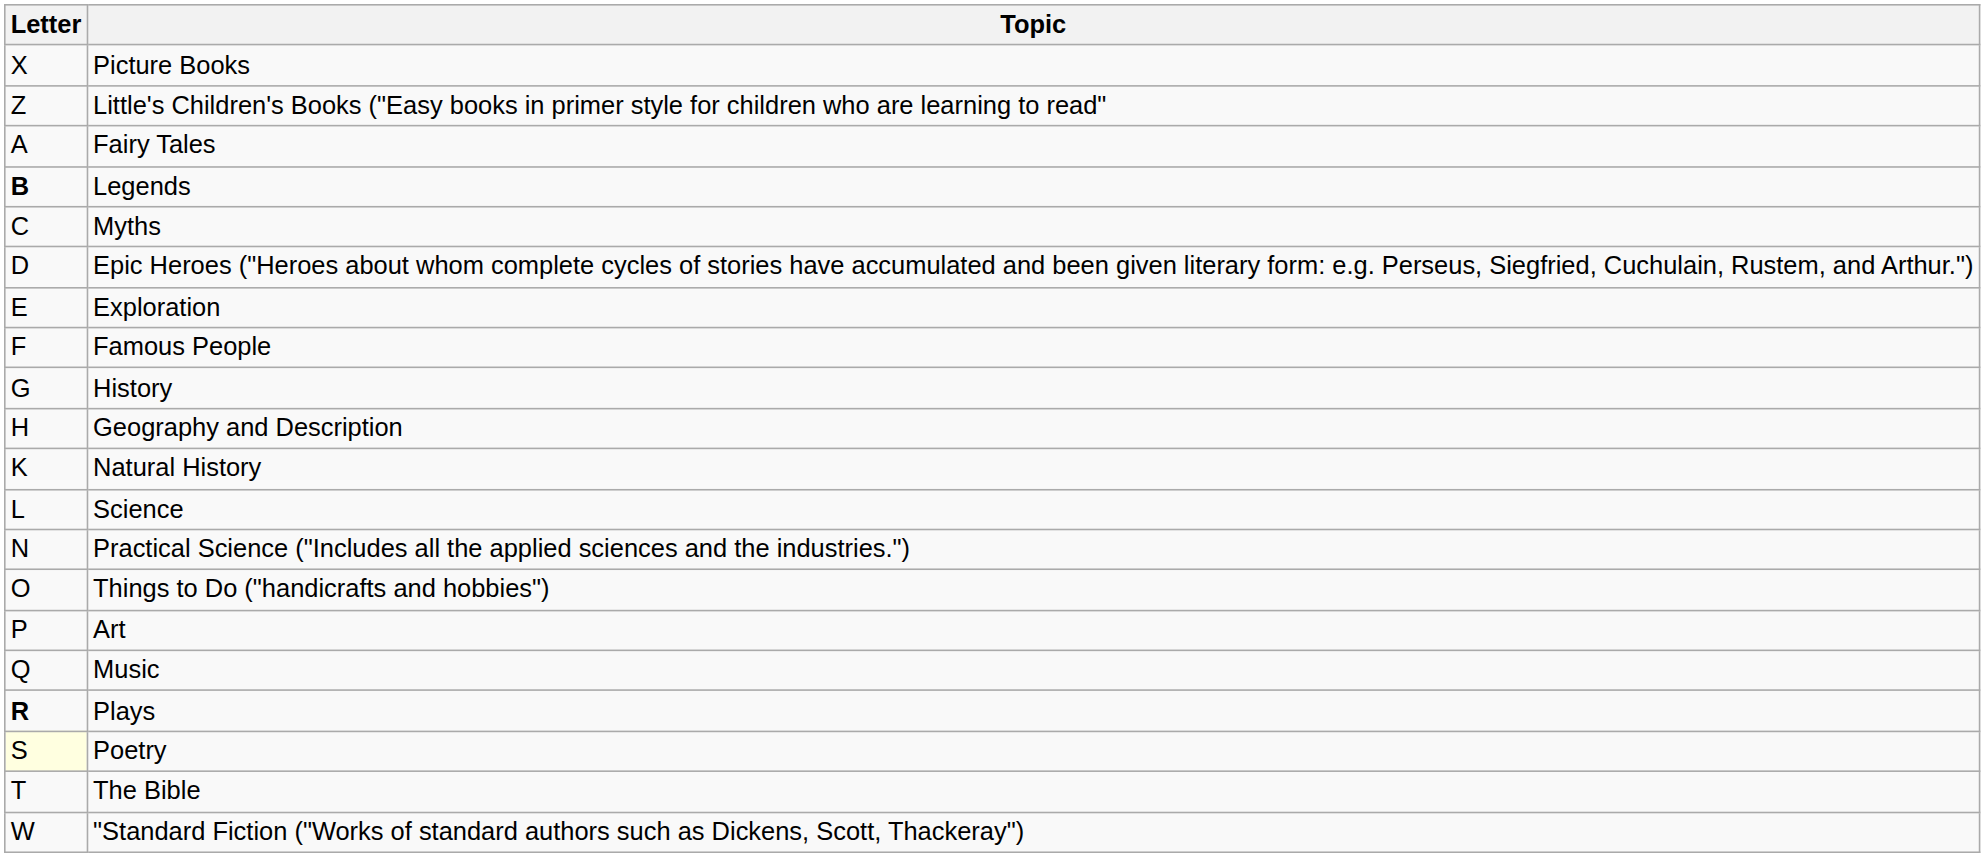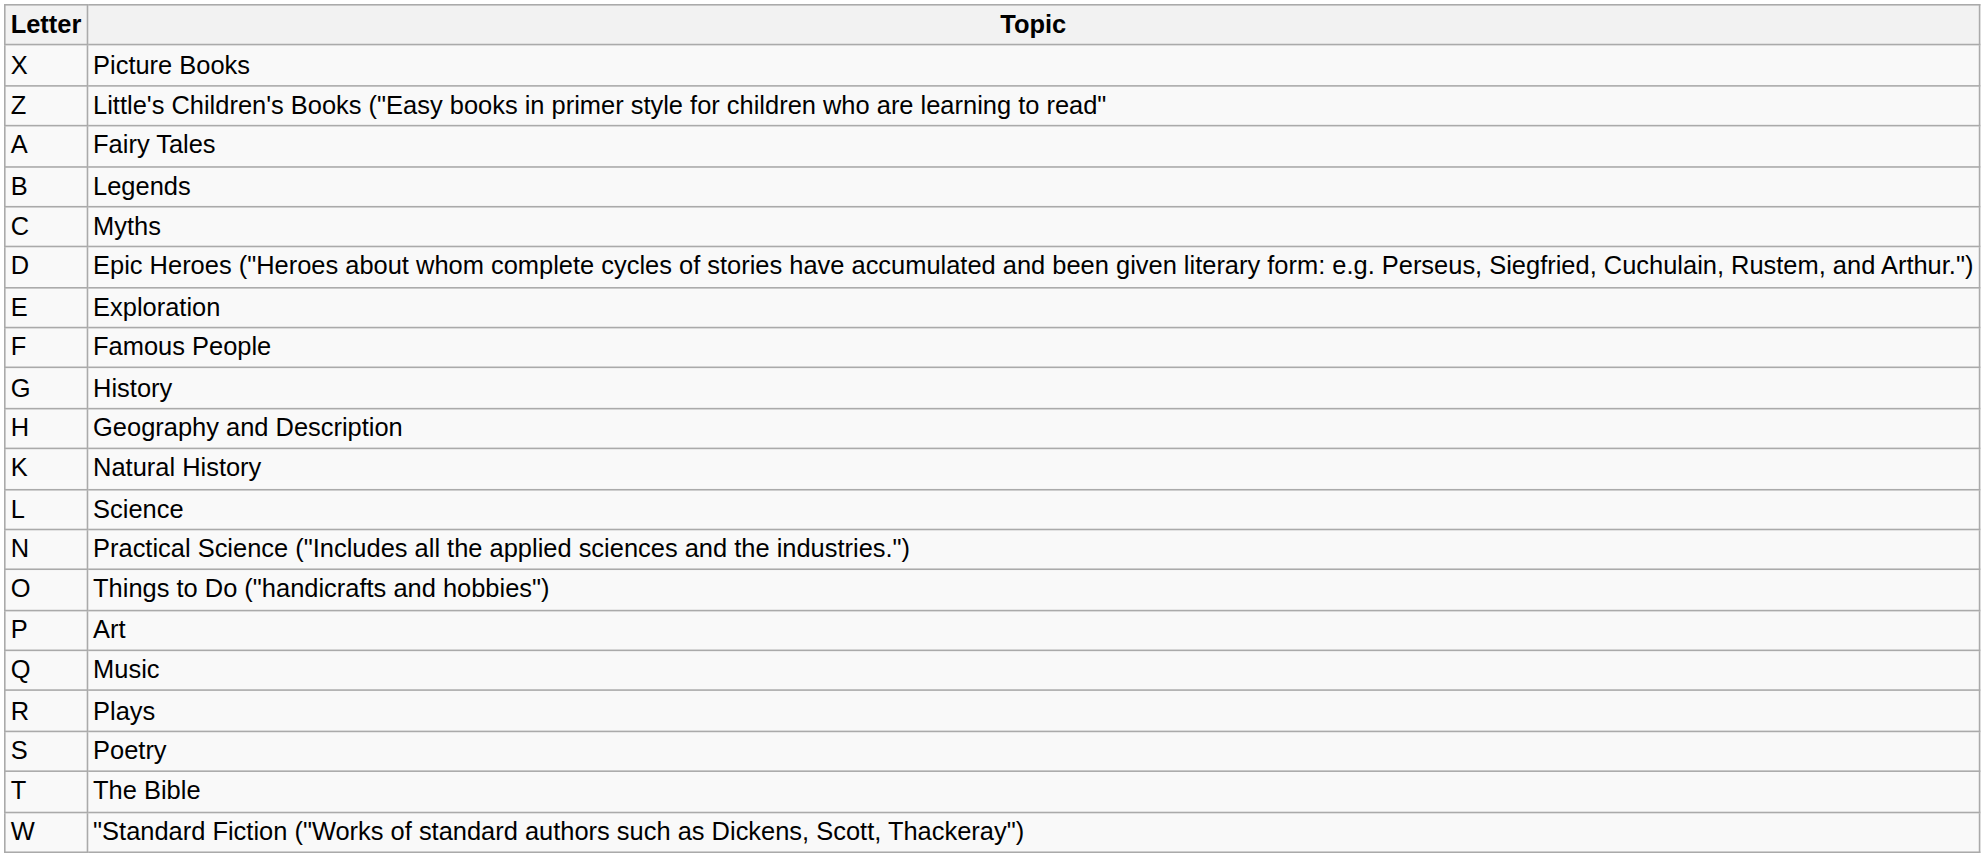(20, 186) bold -> (19, 186) normal
(20, 710) bold -> (20, 710) normal
(19, 750) lightyellow background -> (19, 750) no background
